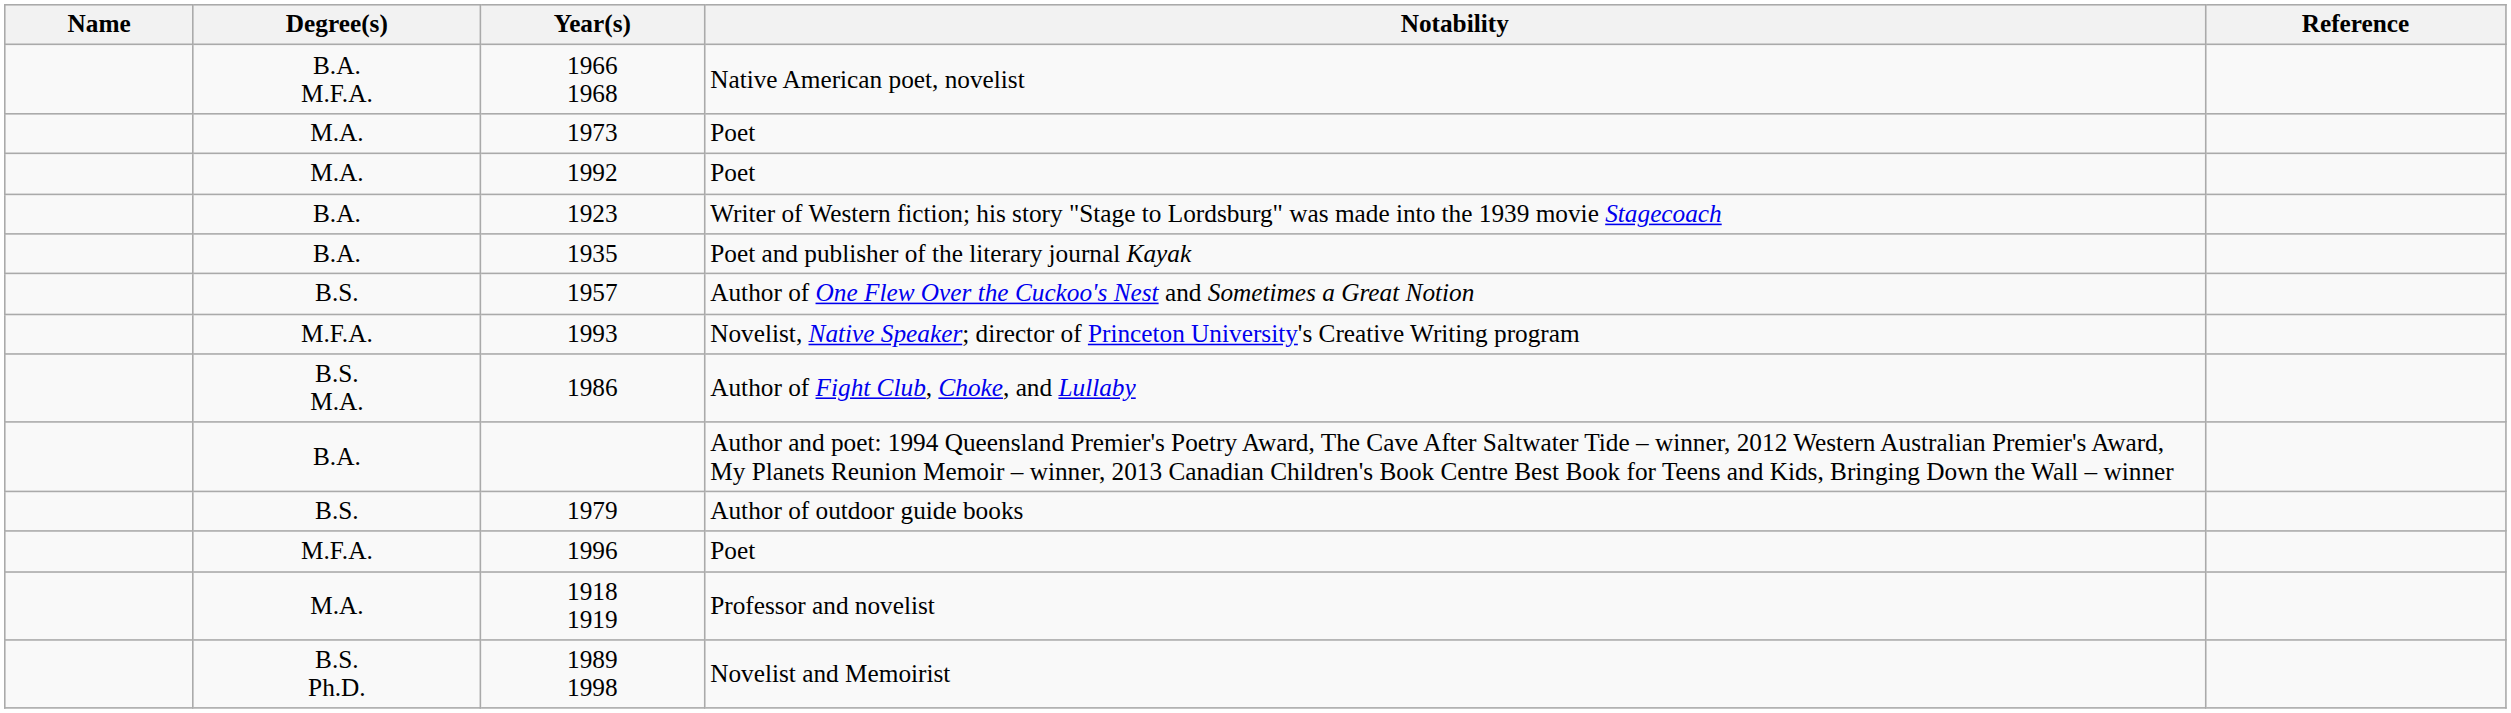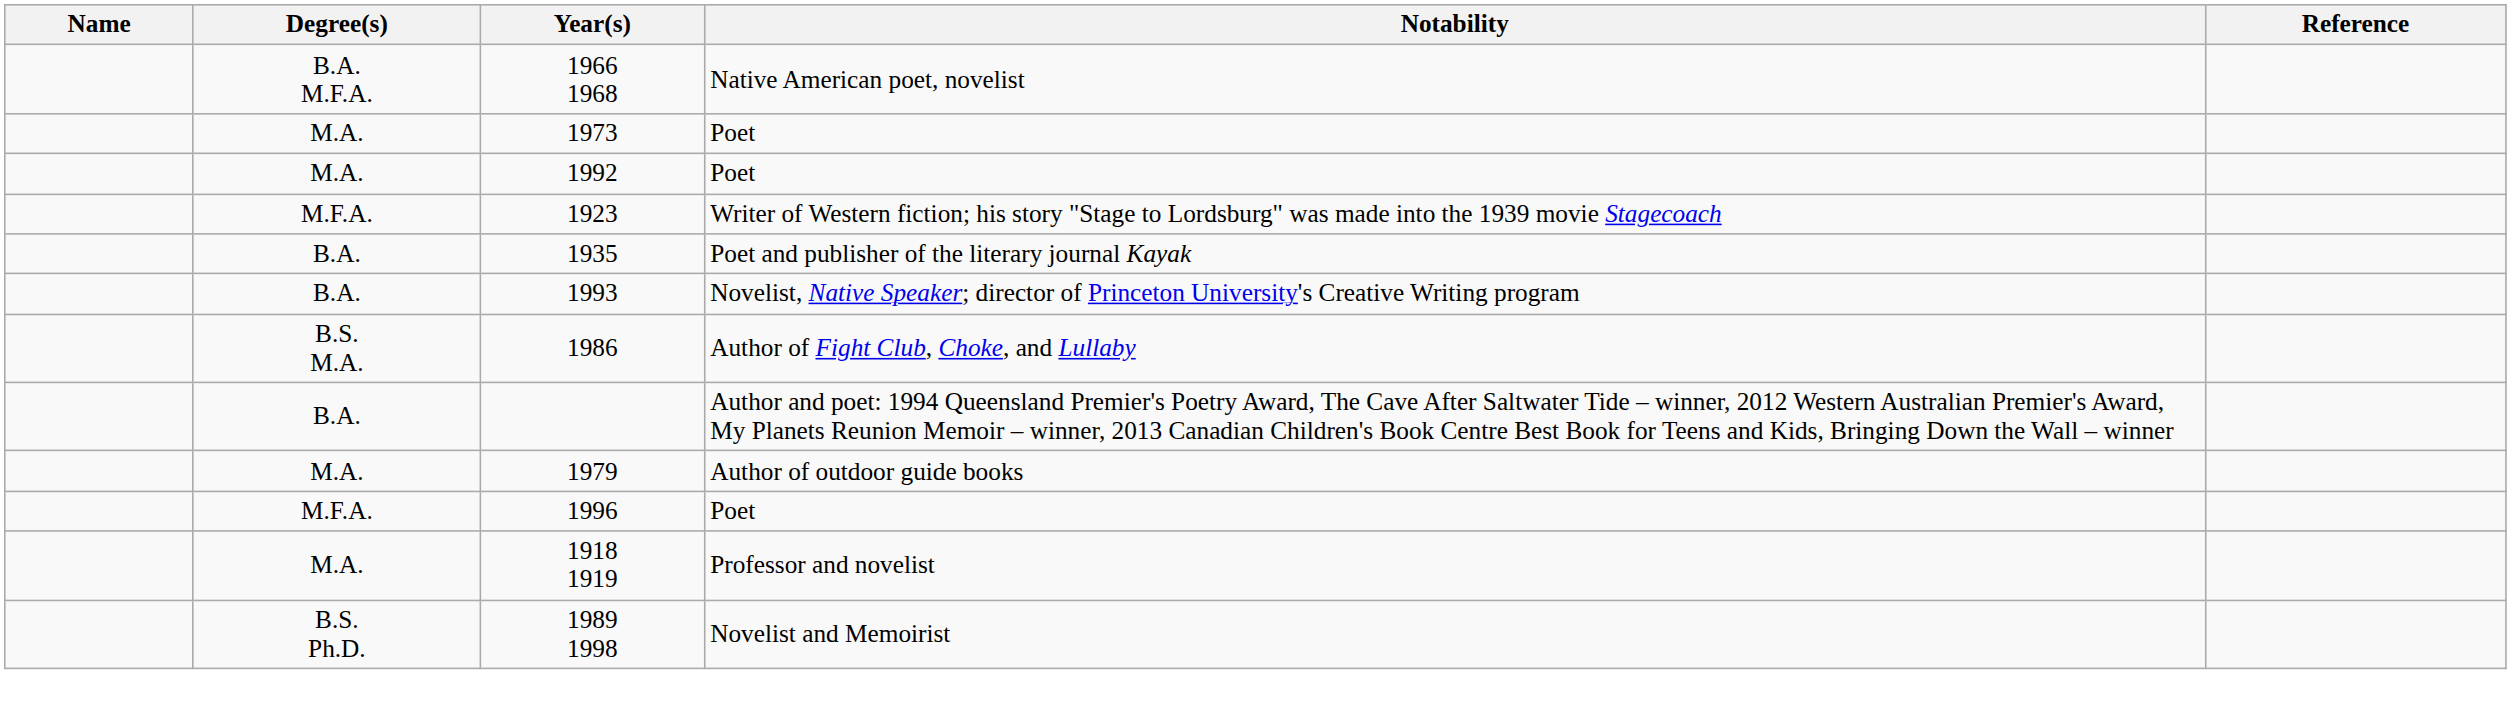(337, 213) B.A. -> (337, 213) M.F.A.
- row: (592, 293)
(337, 333) M.F.A. -> (337, 293) B.A.
(337, 510) B.S. -> (337, 470) M.A.
